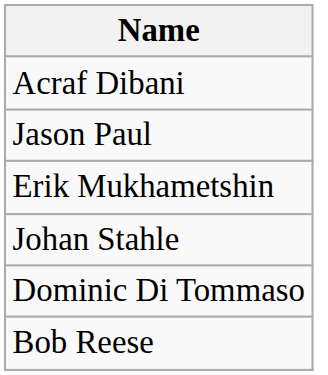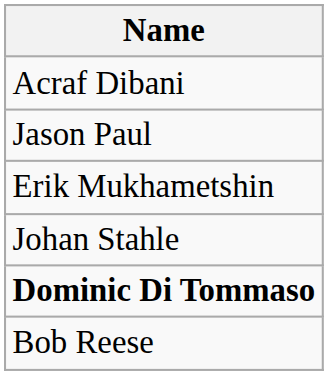(159, 290) normal -> (164, 290) bold
